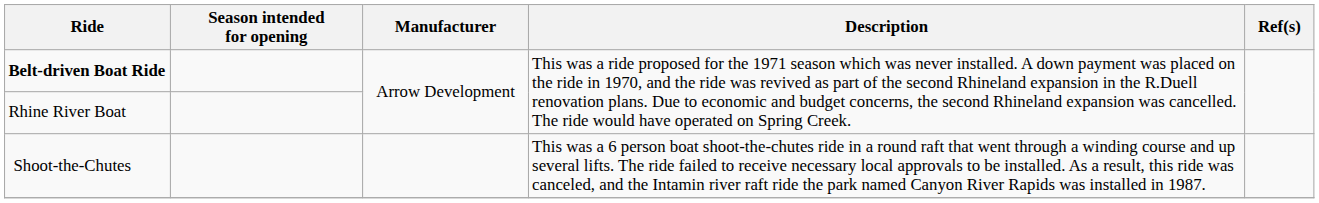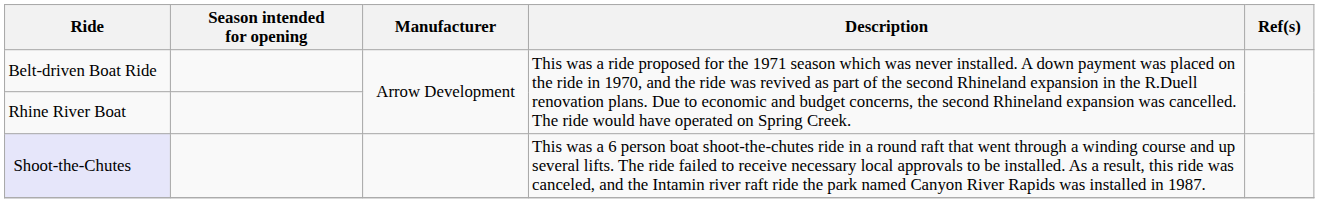(87, 70) bold -> (83, 70) normal
(72, 165) no background -> (72, 165) lavender background
